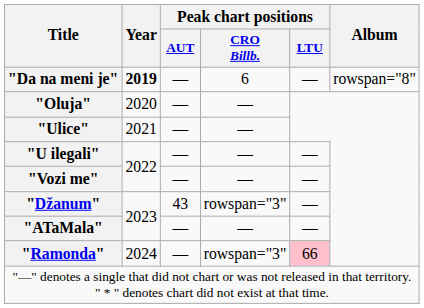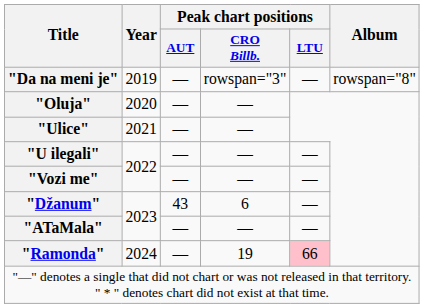(141, 79) bold -> (141, 79) normal
(245, 79) 6 -> (245, 79) rowspan="3"
(245, 203) rowspan="3" -> (245, 203) 6
(245, 253) rowspan="3" -> (245, 253) 19
